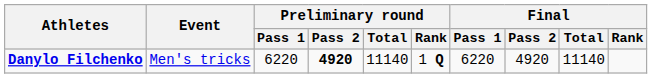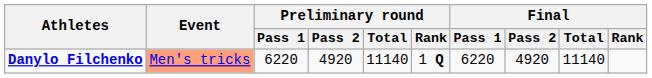(200, 61) no background -> (200, 61) lightsalmon background
(336, 61) bold -> (336, 61) normal
